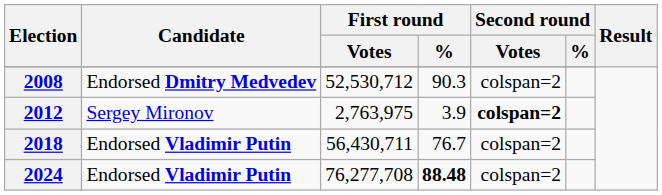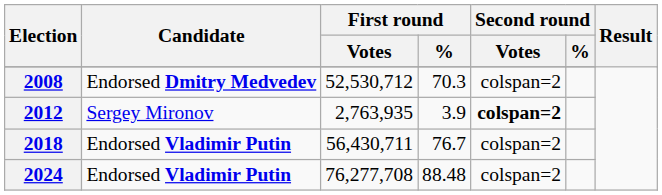(449, 81) 90.3 -> (449, 81) 70.3
(374, 112) 2,763,975 -> (374, 112) 2,763,935
(444, 174) bold -> (444, 174) normal
